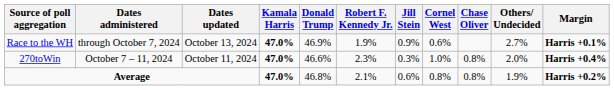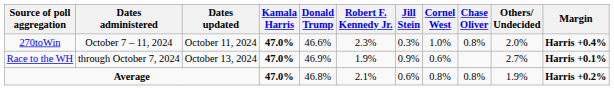rows swapped: (40, 42) <-> (40, 59)
